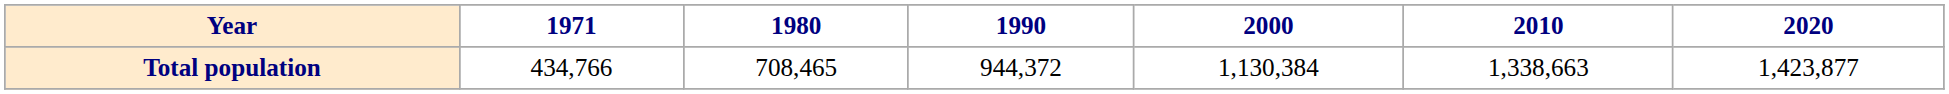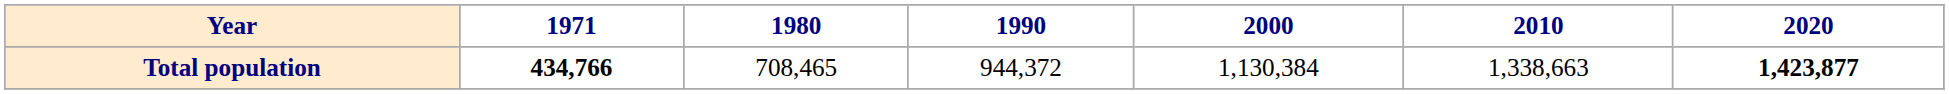(572, 67) normal -> (572, 67) bold
(1808, 67) normal -> (1808, 67) bold
